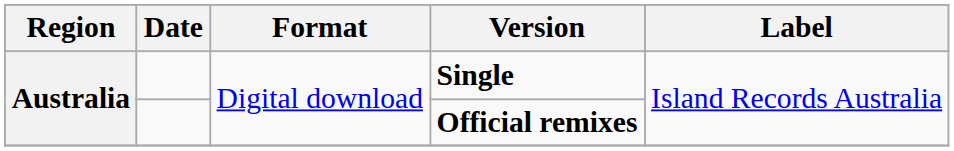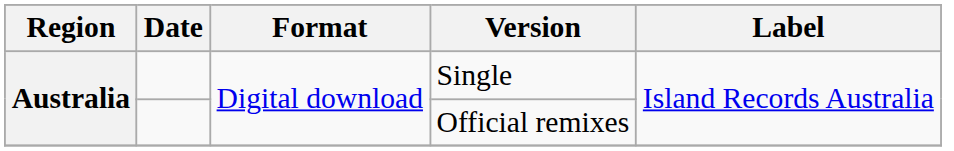(475, 74) bold -> (474, 74) normal
(537, 121) bold -> (533, 121) normal
